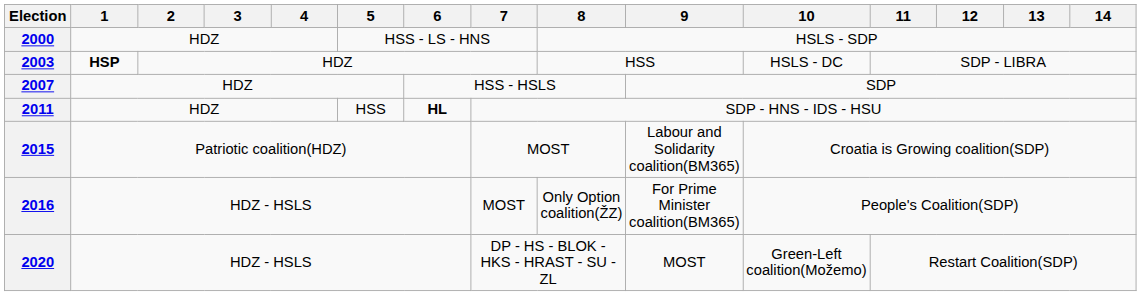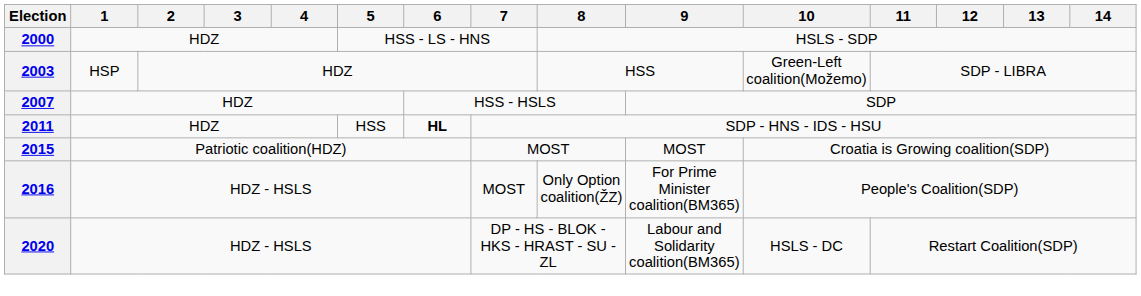(104, 62) bold -> (104, 71) normal
(806, 62) HSLS - DC -> (806, 71) Green-Left coalition(Možemo)
(684, 149) Labour and Solidarity coalition(BM365) -> (684, 149) MOST
(684, 262) MOST -> (684, 245) Labour and Solidarity coalition(BM365)
(806, 262) Green-Left coalition(Možemo) -> (806, 245) HSLS - DC
